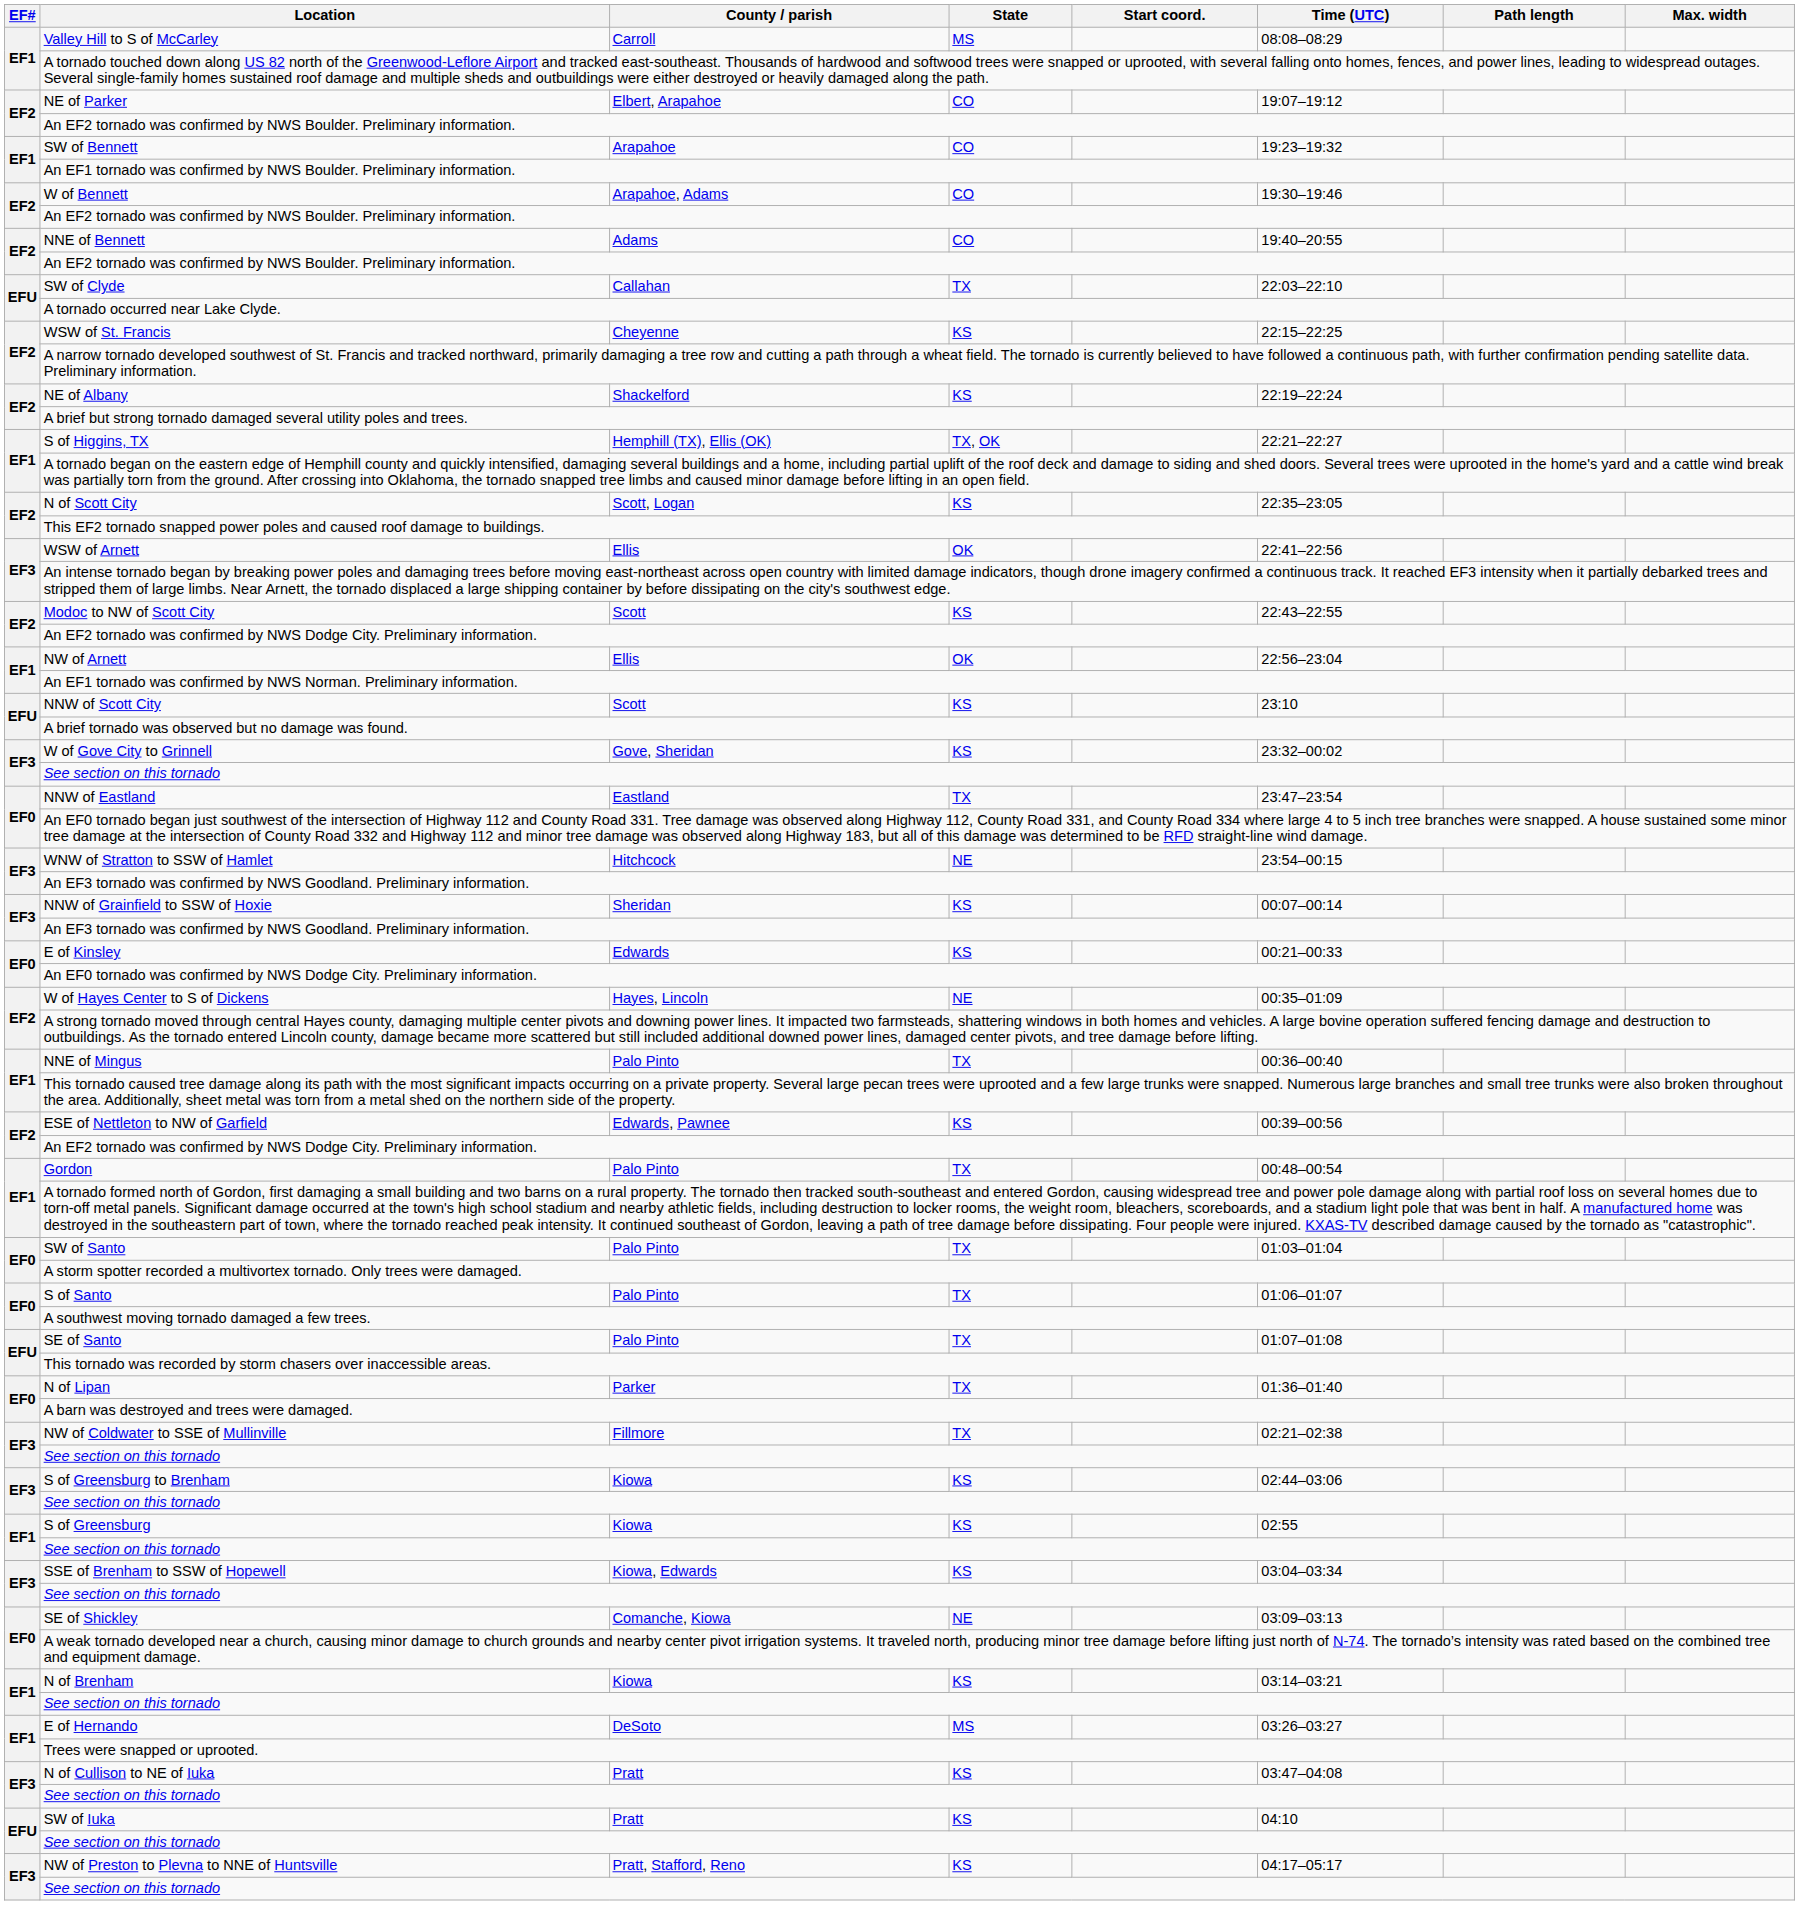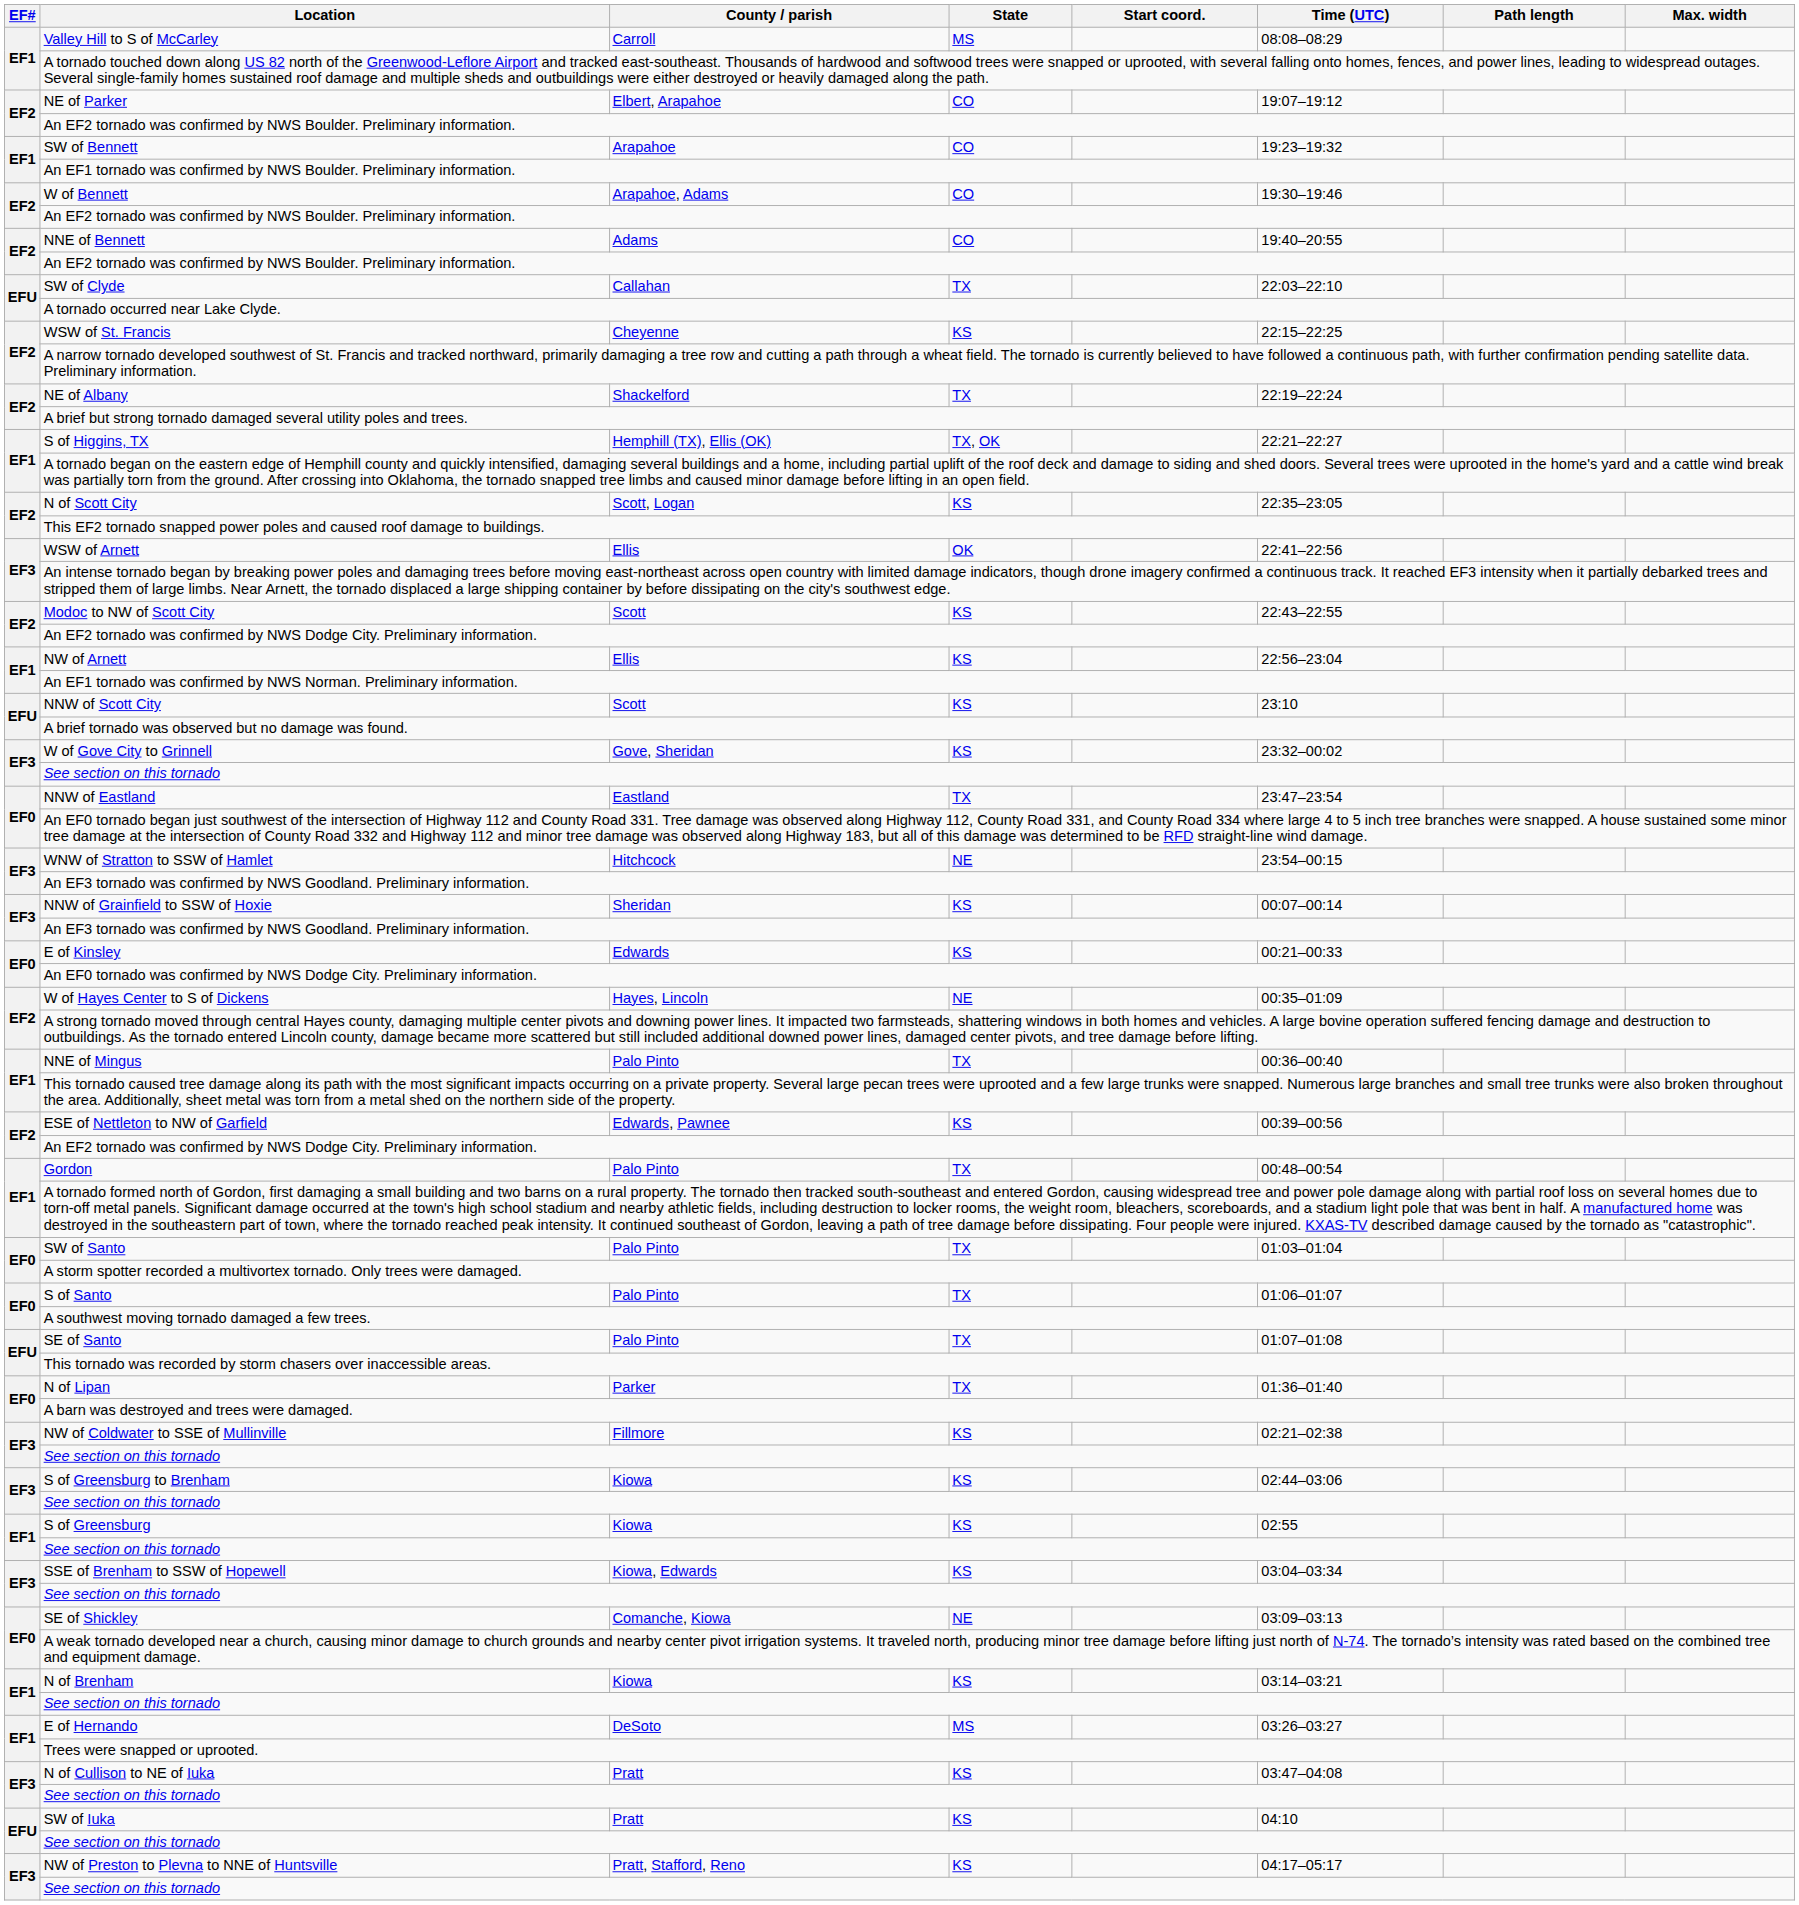(962, 395) KS -> (962, 395) TX
(963, 658) OK -> (962, 658) KS
(962, 1433) TX -> (962, 1433) KS
